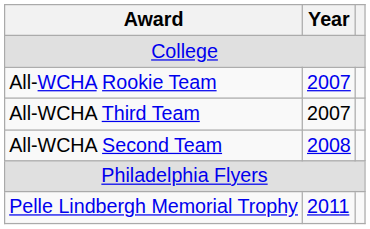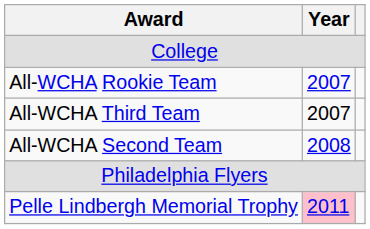(328, 207) no background -> (328, 207) pink background
